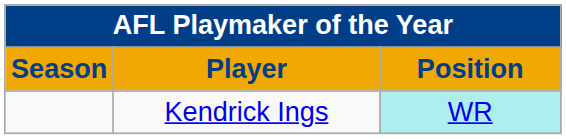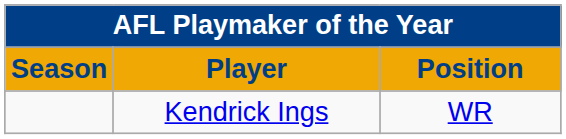(470, 111) paleturquoise background -> (470, 111) no background
